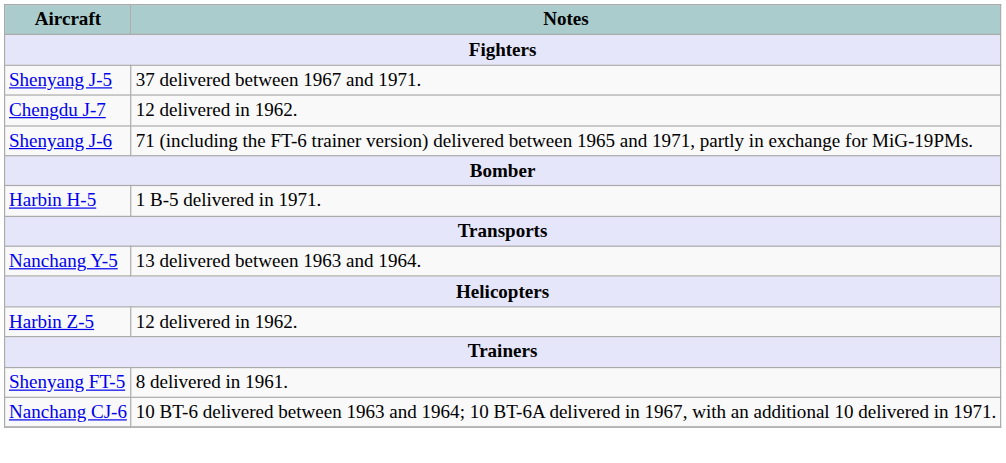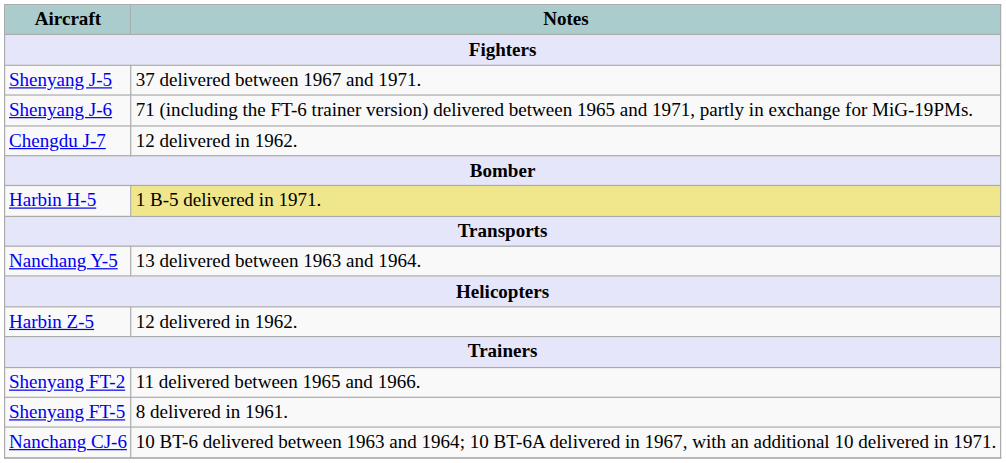rows swapped: (61, 140) <-> (57, 110)
(228, 200) no background -> (228, 200) khaki background
+ row: (67, 381)
